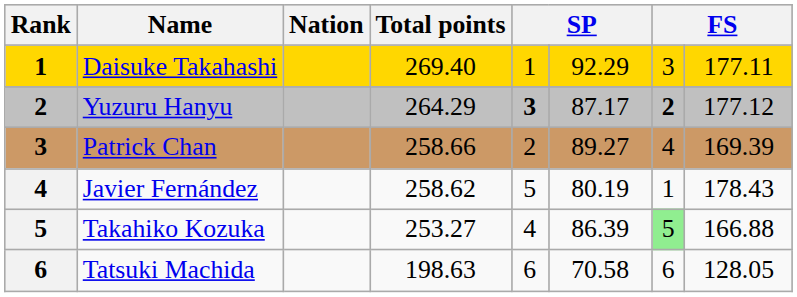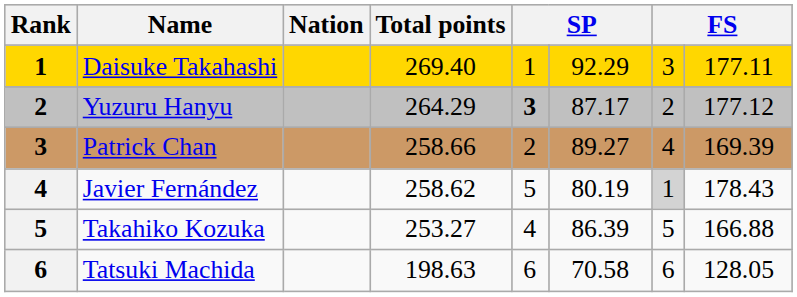(668, 106) bold -> (668, 106) normal
(668, 188) no background -> (668, 188) lightgrey background
(668, 229) lightgreen background -> (668, 229) no background
